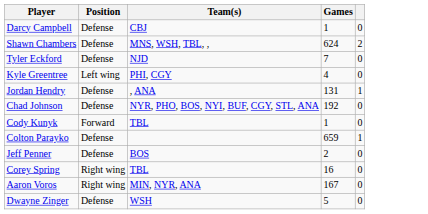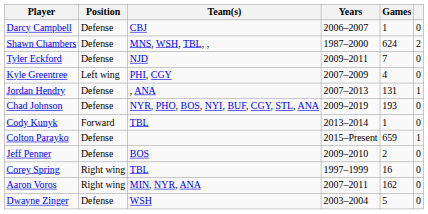+ column: (351, 12)
(331, 106) 192 -> (390, 106) 193
(331, 185) 167 -> (390, 185) 162
